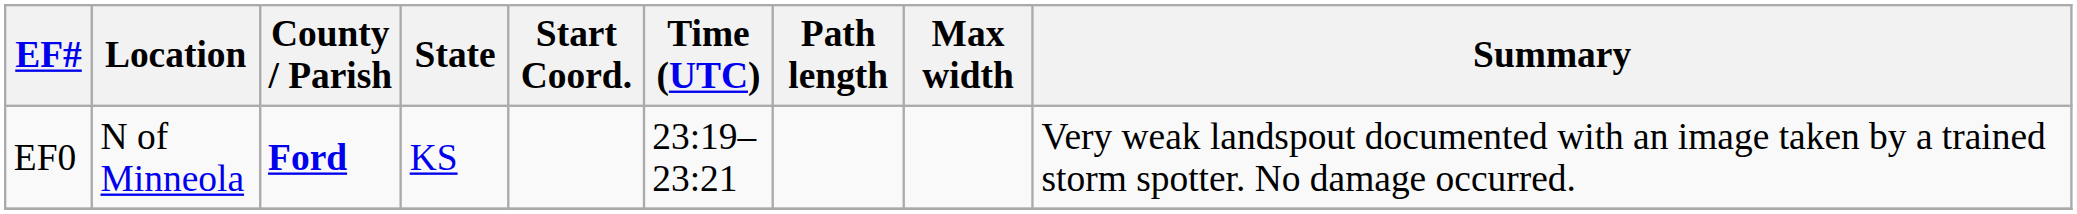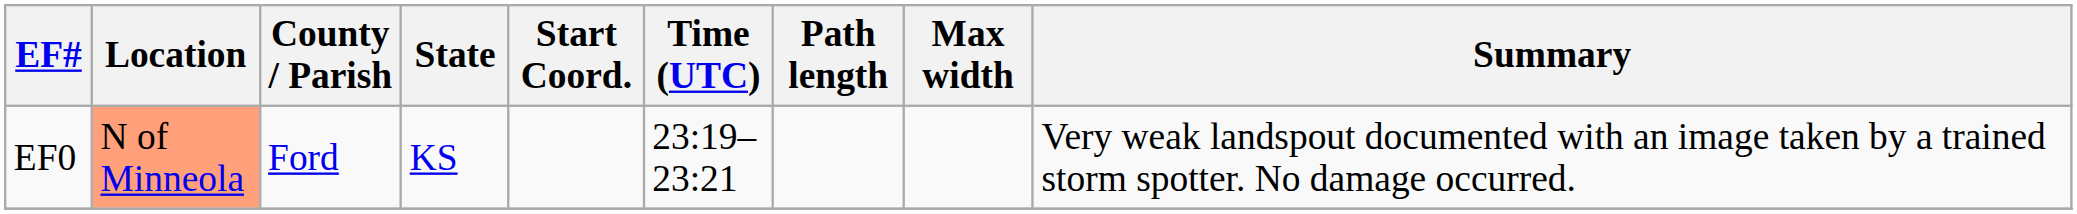(172, 156) no background -> (172, 156) lightsalmon background
(308, 156) bold -> (303, 156) normal
